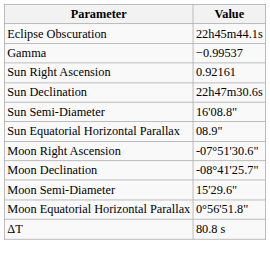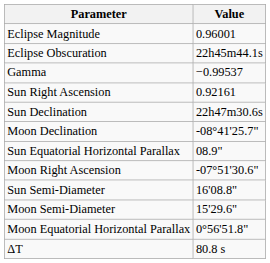+ row: (54, 33)
rows swapped: (56, 111) <-> (52, 170)
